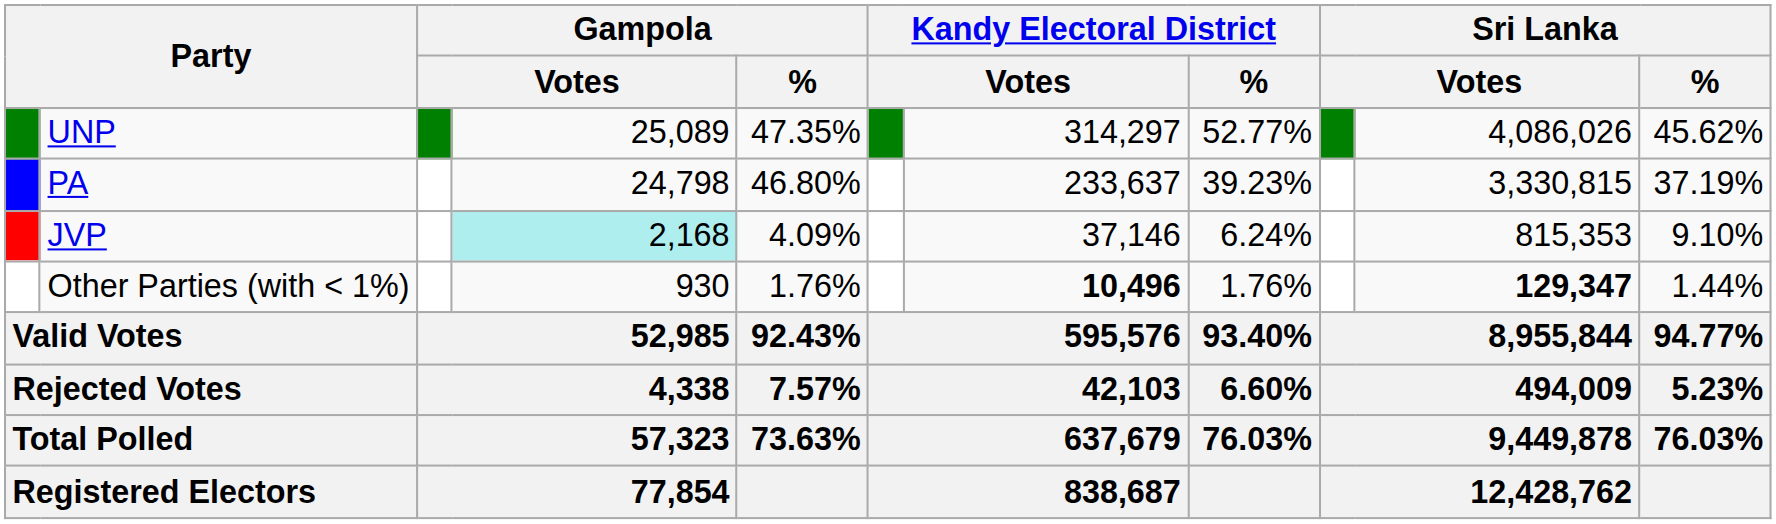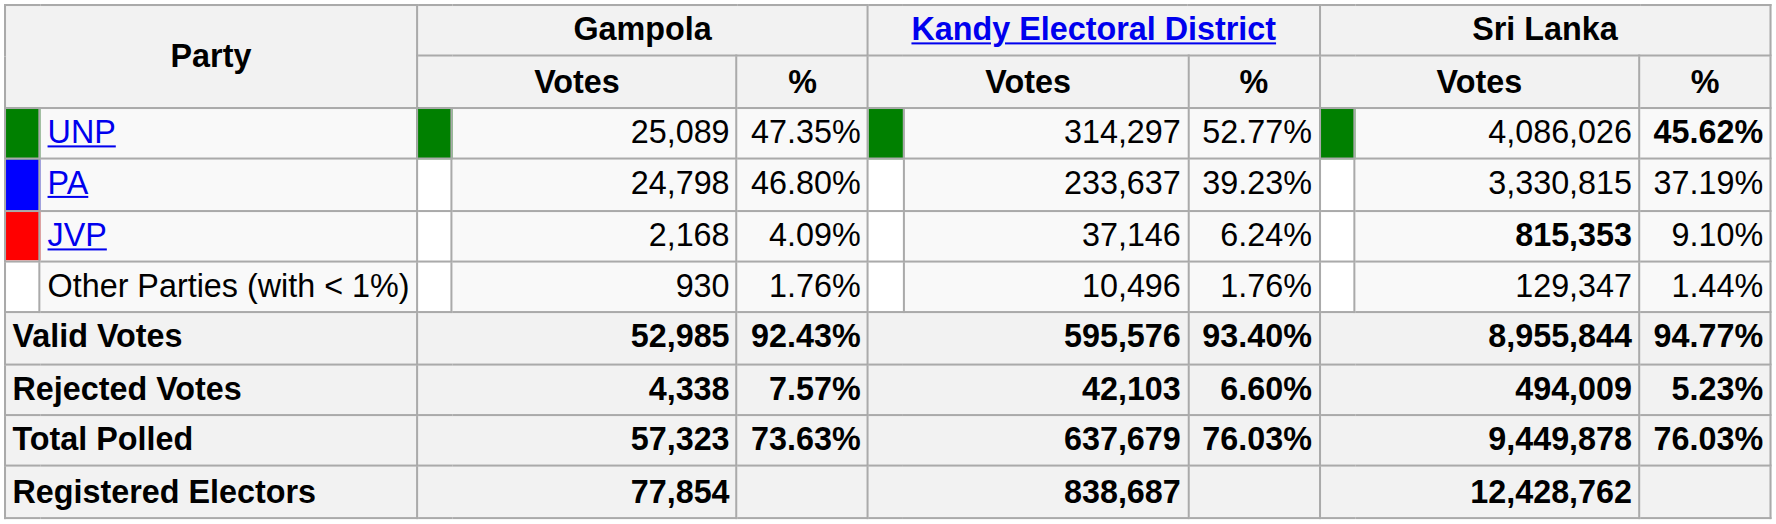(1708, 132) normal -> (1708, 132) bold
(689, 235) paleturquoise background -> (689, 235) no background
(1574, 235) normal -> (1574, 235) bold
(1131, 286) bold -> (1131, 286) normal
(1574, 286) bold -> (1574, 286) normal
